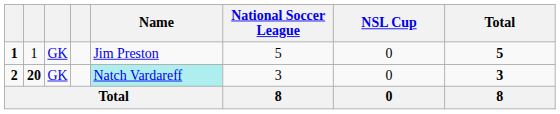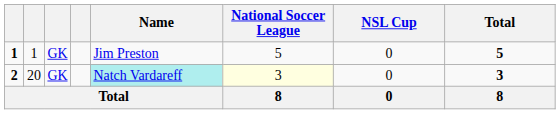(34, 75) bold -> (34, 75) normal
(278, 75) no background -> (278, 75) lightyellow background
